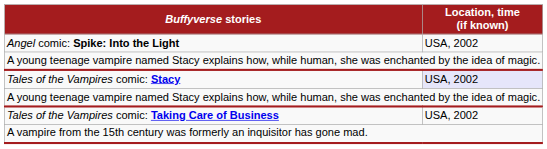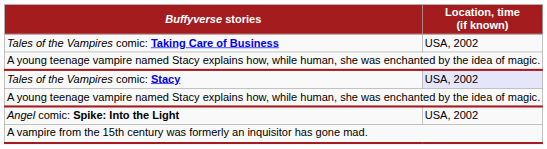(93, 43) Angel comic: Spike: Into the Light -> (143, 43) Tales of the Vampires comic: Taking Care of Business
(143, 115) Tales of the Vampires comic: Taking Care of Business -> (93, 115) Angel comic: Spike: Into the Light
